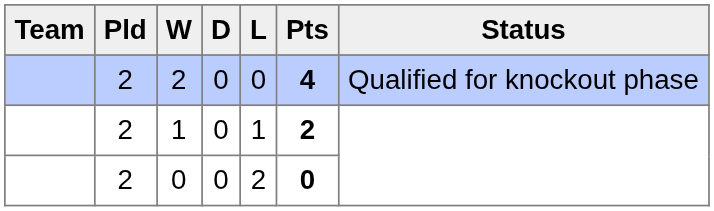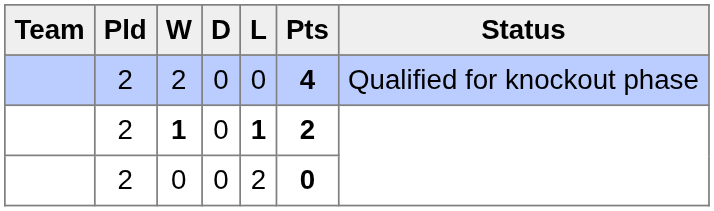(179, 129) normal -> (179, 129) bold
(258, 129) normal -> (258, 129) bold
